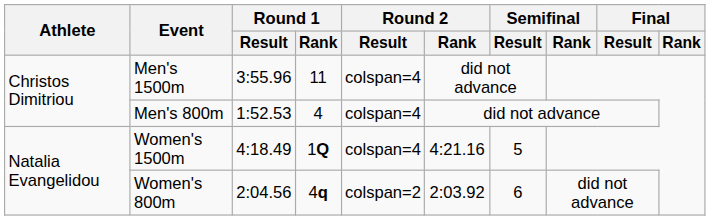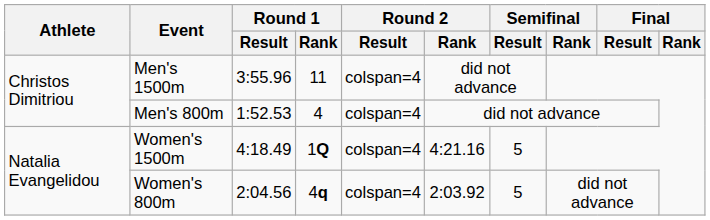(383, 193) colspan=2 -> (383, 193) colspan=4
(518, 193) 6 -> (518, 193) 5
